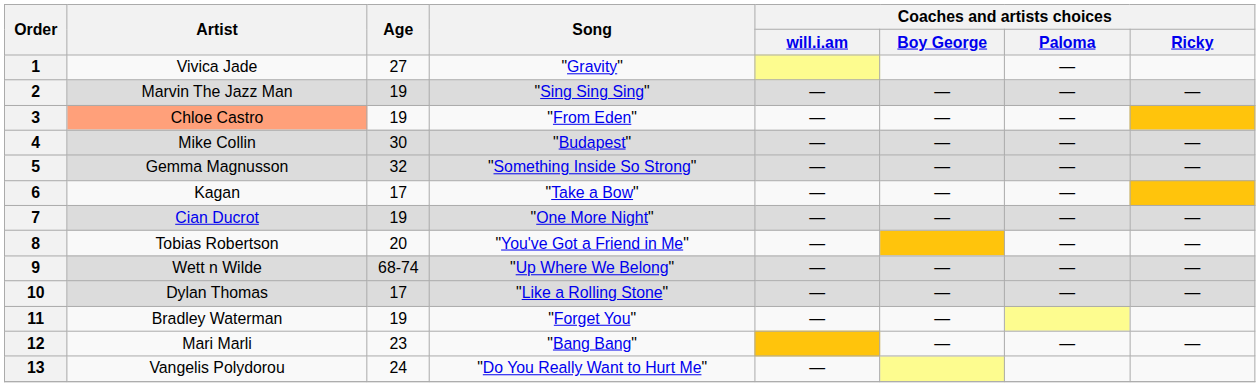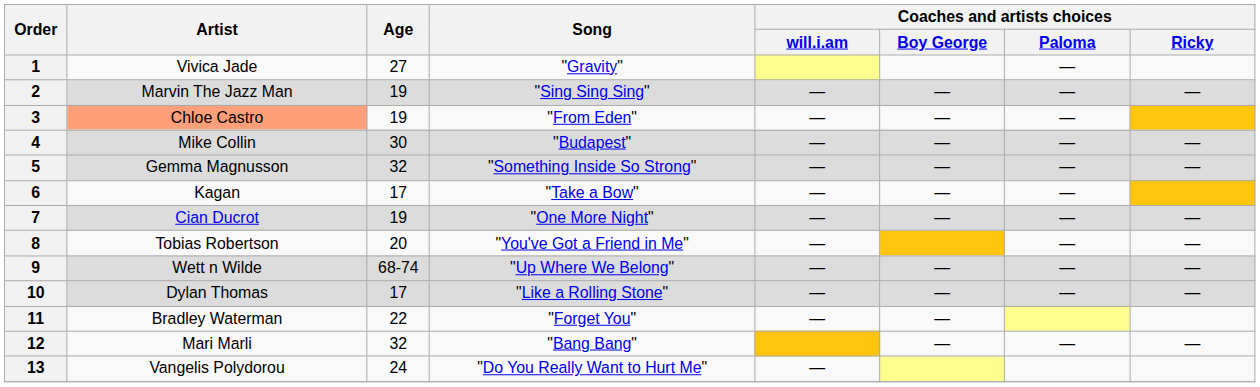(398, 318) 19 -> (398, 318) 22
(398, 343) 23 -> (398, 343) 32
